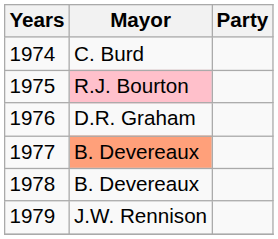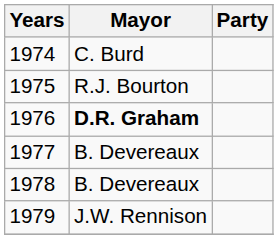(131, 86) pink background -> (131, 86) no background
(135, 119) normal -> (137, 119) bold
(137, 151) lightsalmon background -> (137, 151) no background
